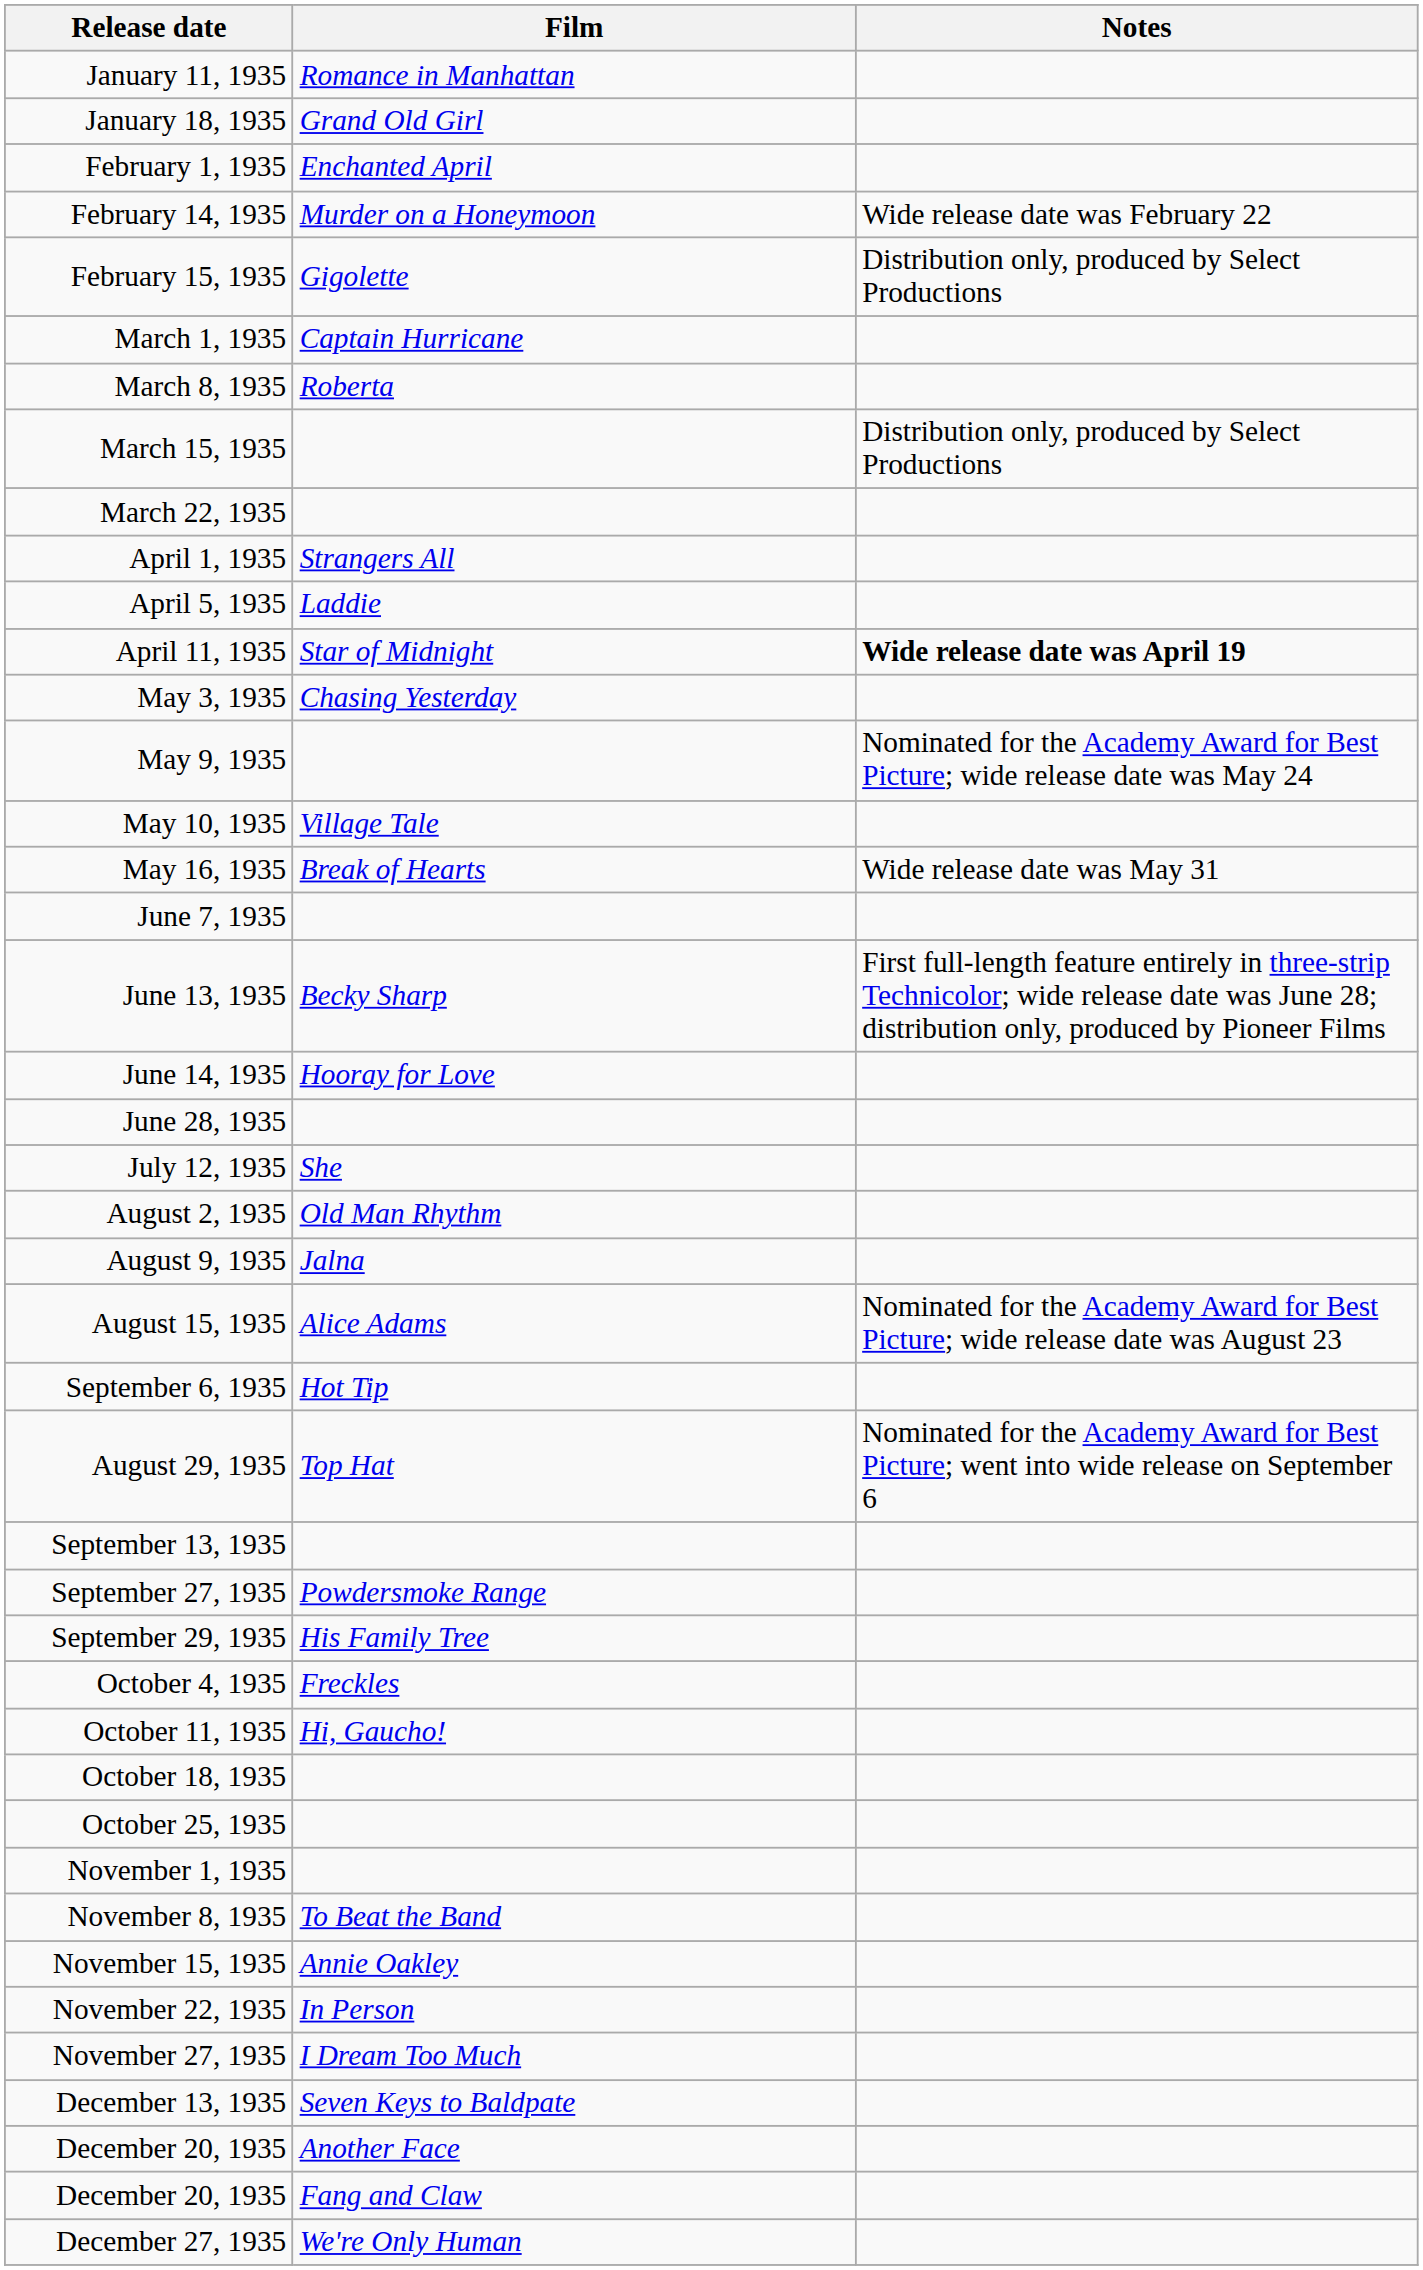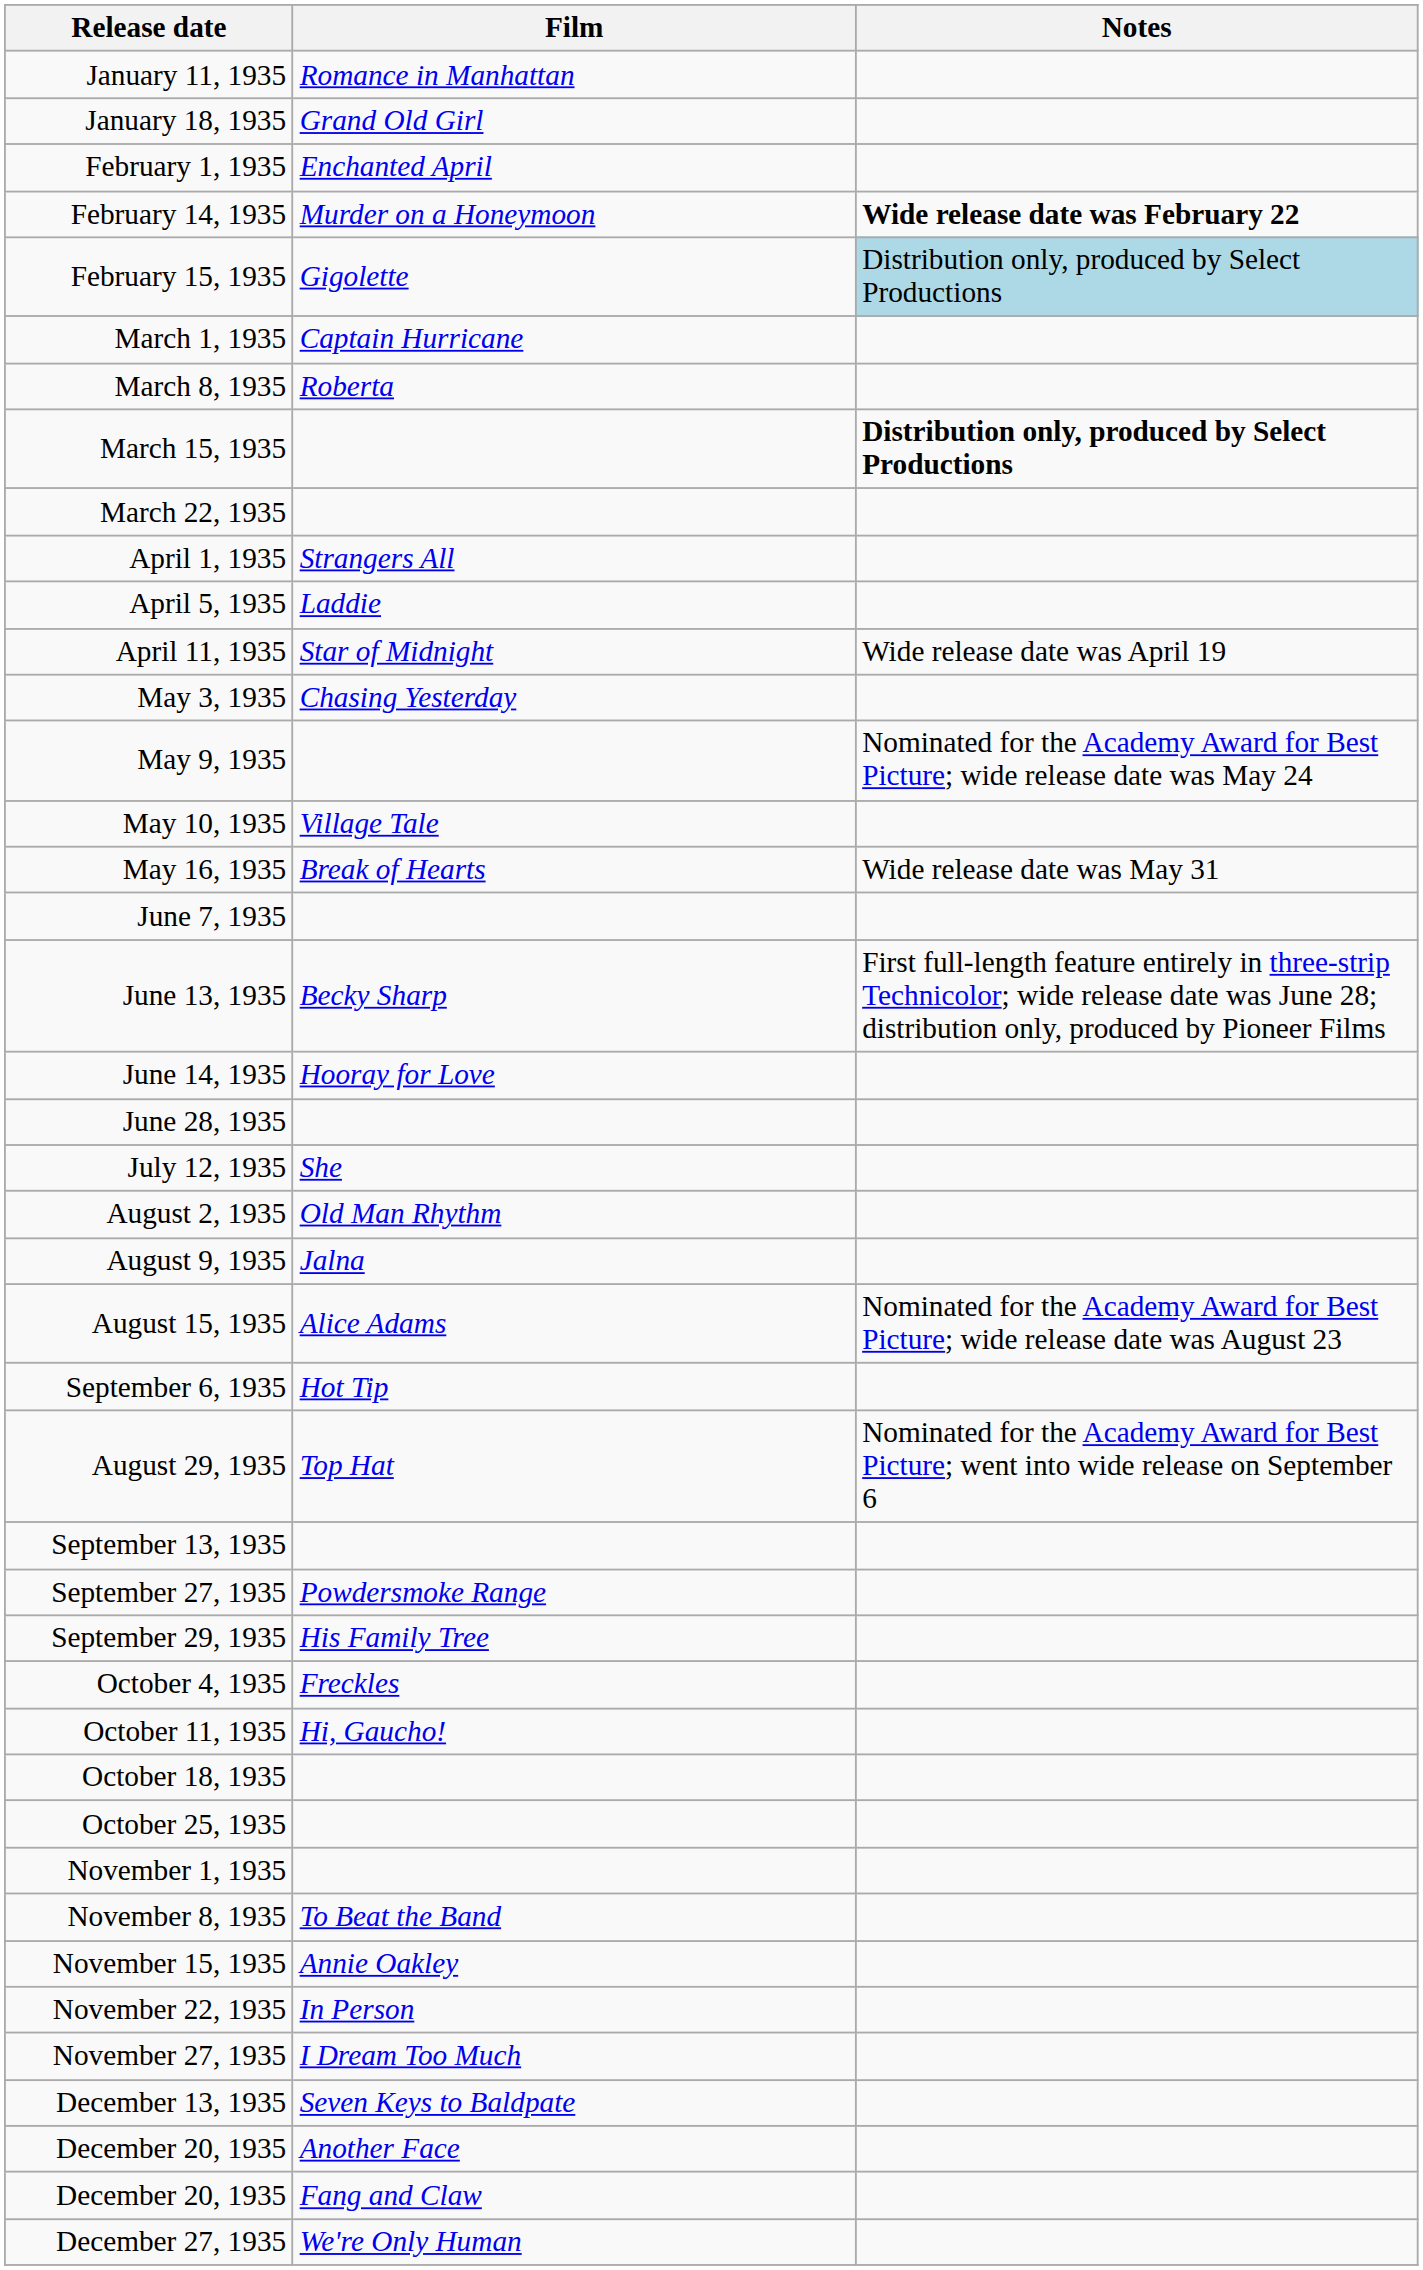(1067, 213) normal -> (1081, 213) bold
(1081, 276) no background -> (1081, 276) lightblue background
(1081, 448) normal -> (1094, 448) bold
(1054, 650) bold -> (1044, 650) normal
